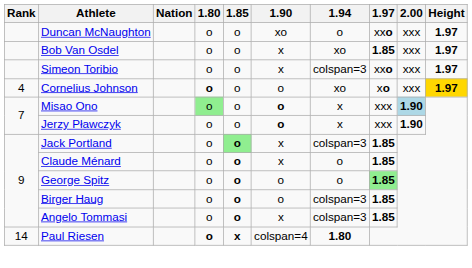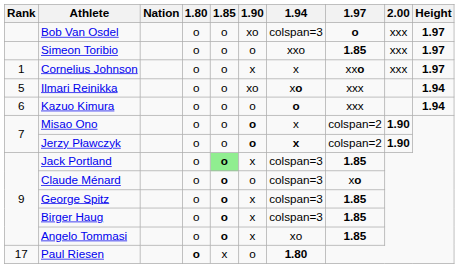- row: (96, 32)
(281, 50) x -> (252, 32) xo
(340, 50) xo -> (296, 32) colspan=3
(383, 50) 1.85 -> (355, 32) o
(281, 69) x -> (252, 50) o
(340, 69) colspan=3 -> (296, 50) xxo
(383, 69) xxo -> (355, 50) 1.85
(21, 87) 4 -> (21, 69) 1
(209, 87) bold -> (196, 69) normal
(281, 87) o -> (252, 69) x
(340, 87) xo -> (296, 69) x
(383, 87) xo -> (355, 69) xxo
(446, 87) gold background -> (433, 69) no background
+ row: (79, 87)
+ row: (78, 106)
(209, 106) lightgreen background -> (196, 124) no background
(383, 106) xxx -> (355, 124) colspan=2
(411, 106) lightblue background -> (398, 124) no background
(340, 124) normal -> (296, 143) bold
(383, 124) xxx -> (355, 143) colspan=2
(281, 161) x -> (252, 180) o
(340, 161) o -> (296, 180) colspan=3
(383, 161) 1.85 -> (355, 180) xo
(281, 180) o -> (252, 198) x
(340, 180) o -> (296, 198) colspan=3
(383, 180) lightgreen background -> (355, 198) no background
(281, 198) o -> (252, 217) x
(340, 217) colspan=3 -> (296, 236) xo
(21, 236) 14 -> (21, 254) 17
(237, 236) bold -> (224, 254) normal
(281, 236) colspan=4 -> (252, 254) o
